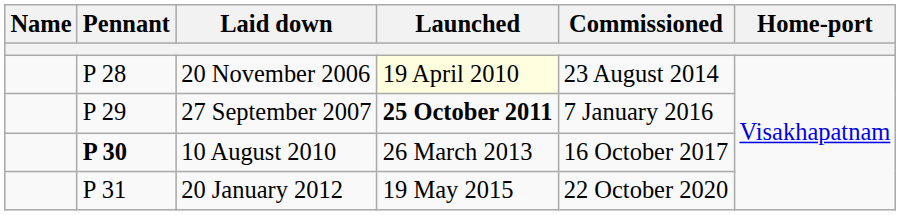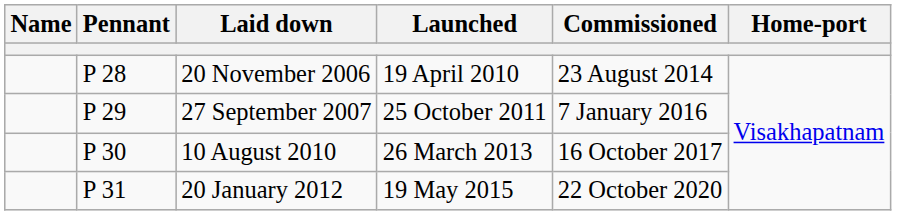(451, 74) lightyellow background -> (451, 74) no background
(468, 112) bold -> (465, 112) normal
(105, 151) bold -> (105, 151) normal
